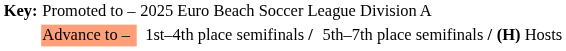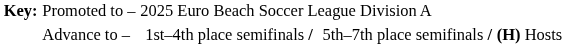(86, 35) lightsalmon background -> (86, 35) no background
